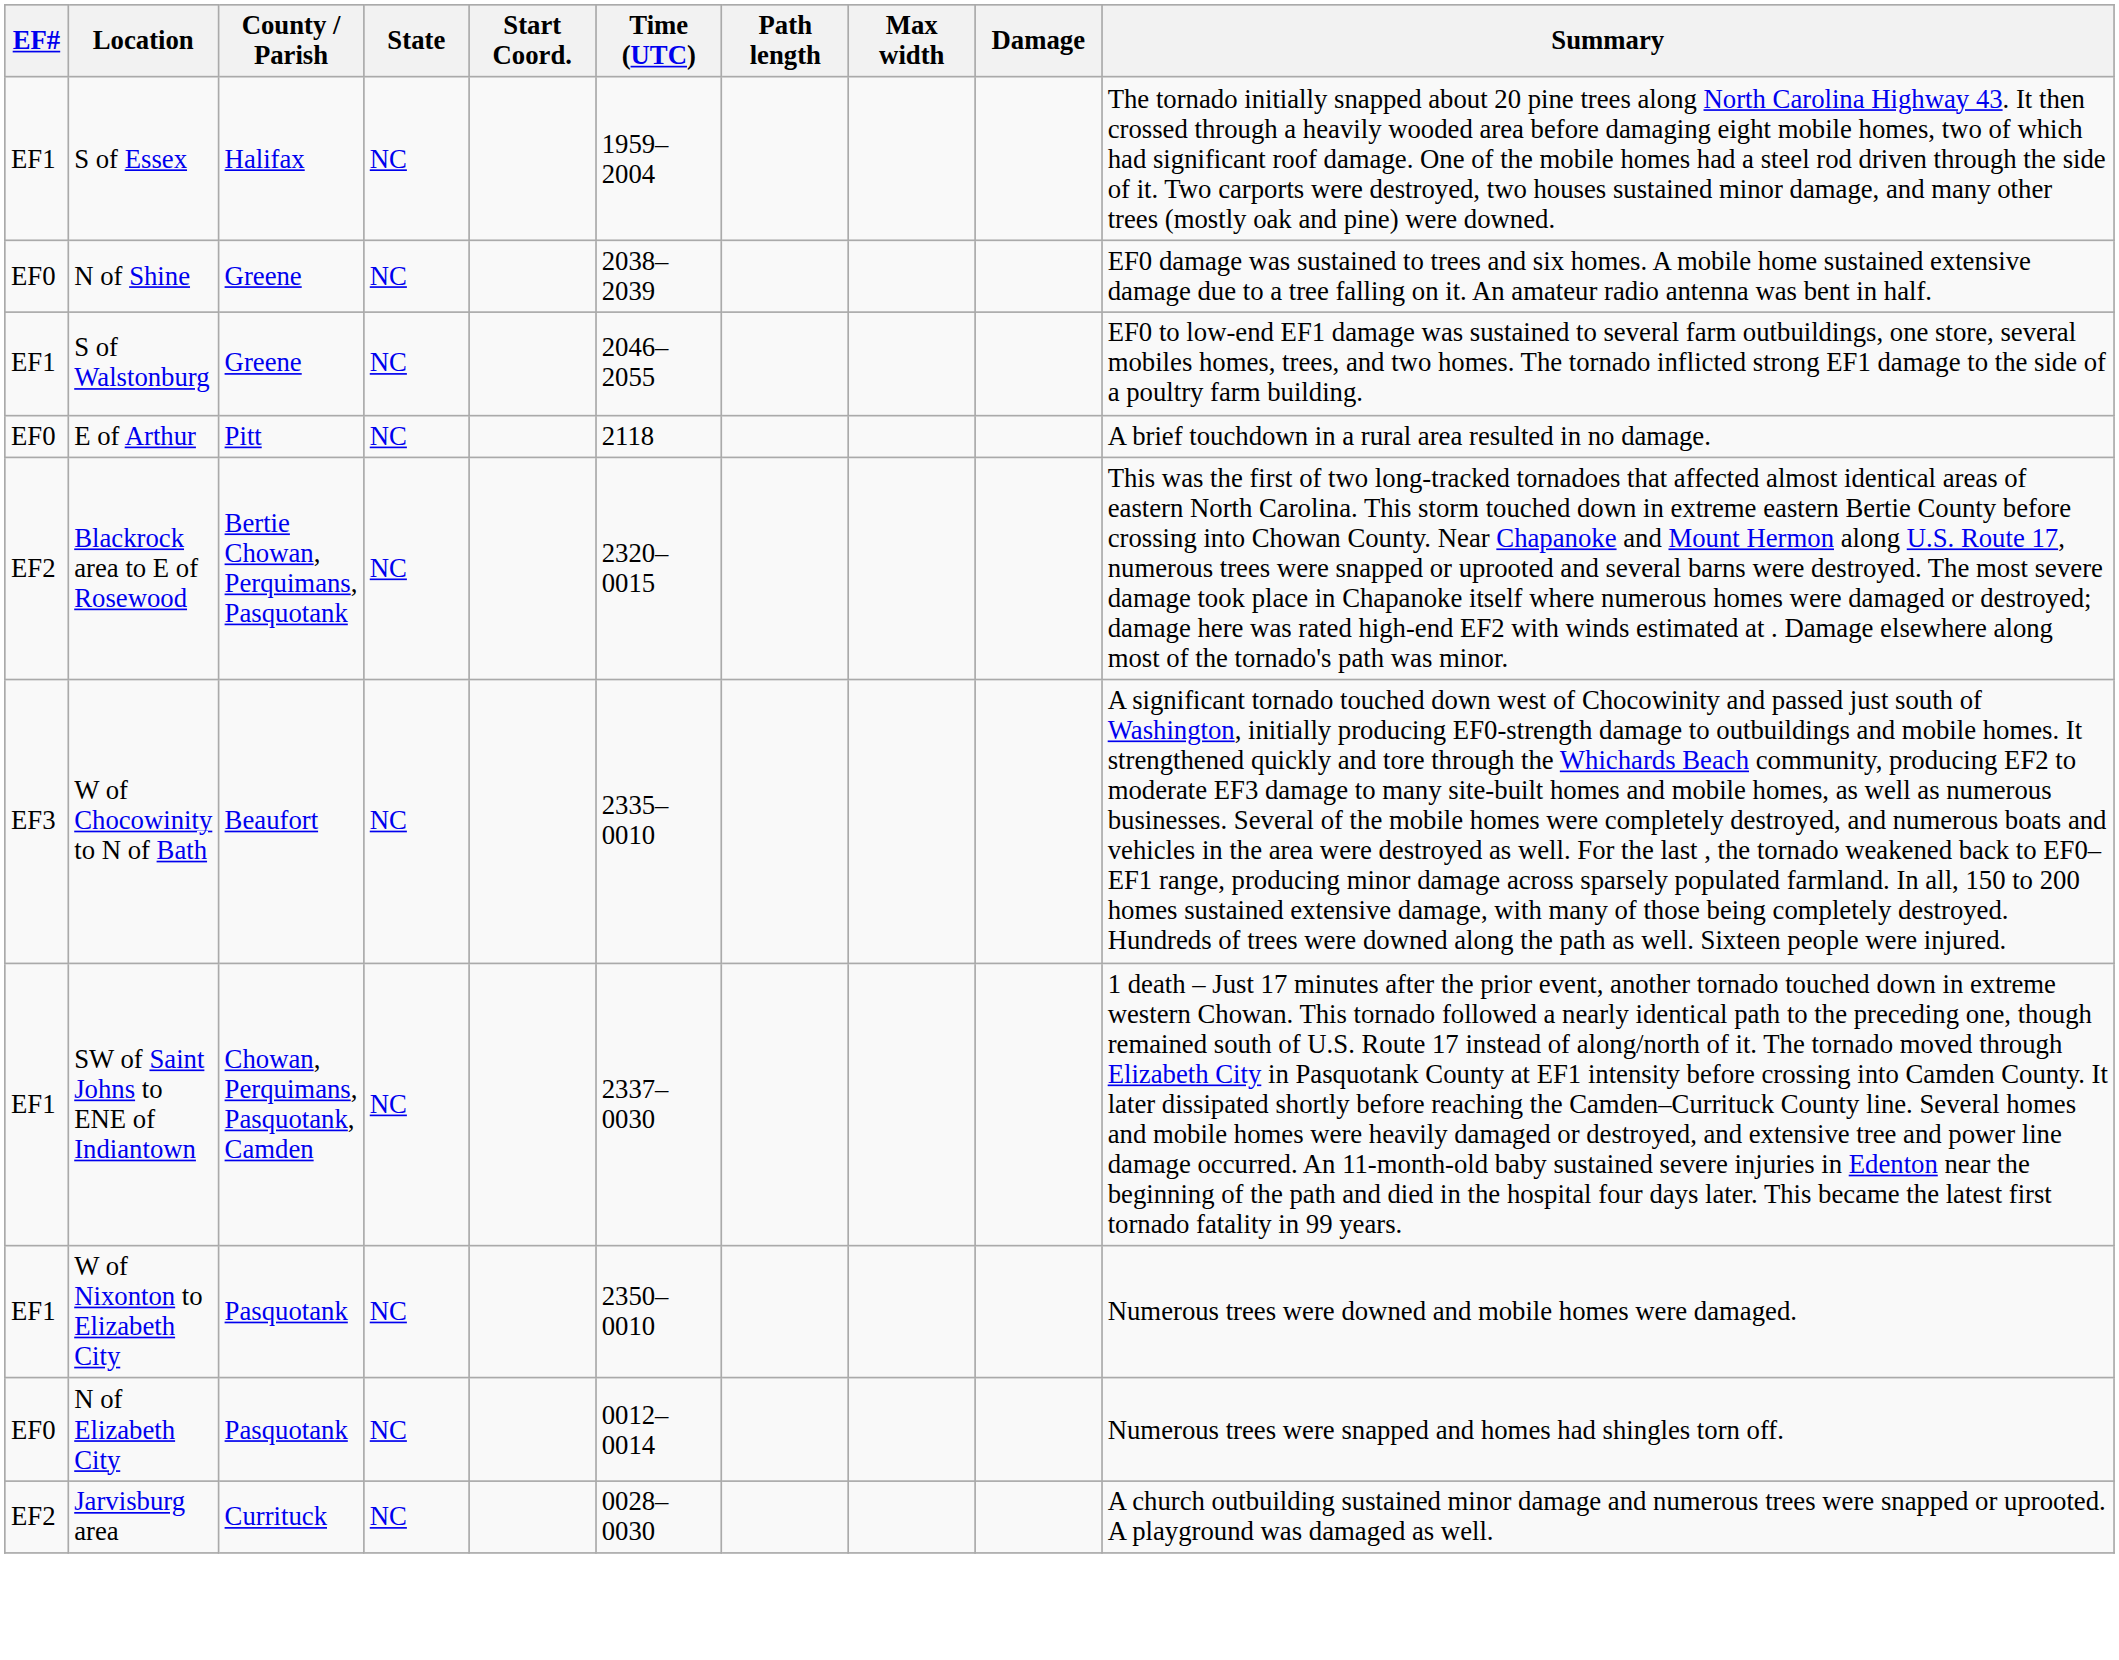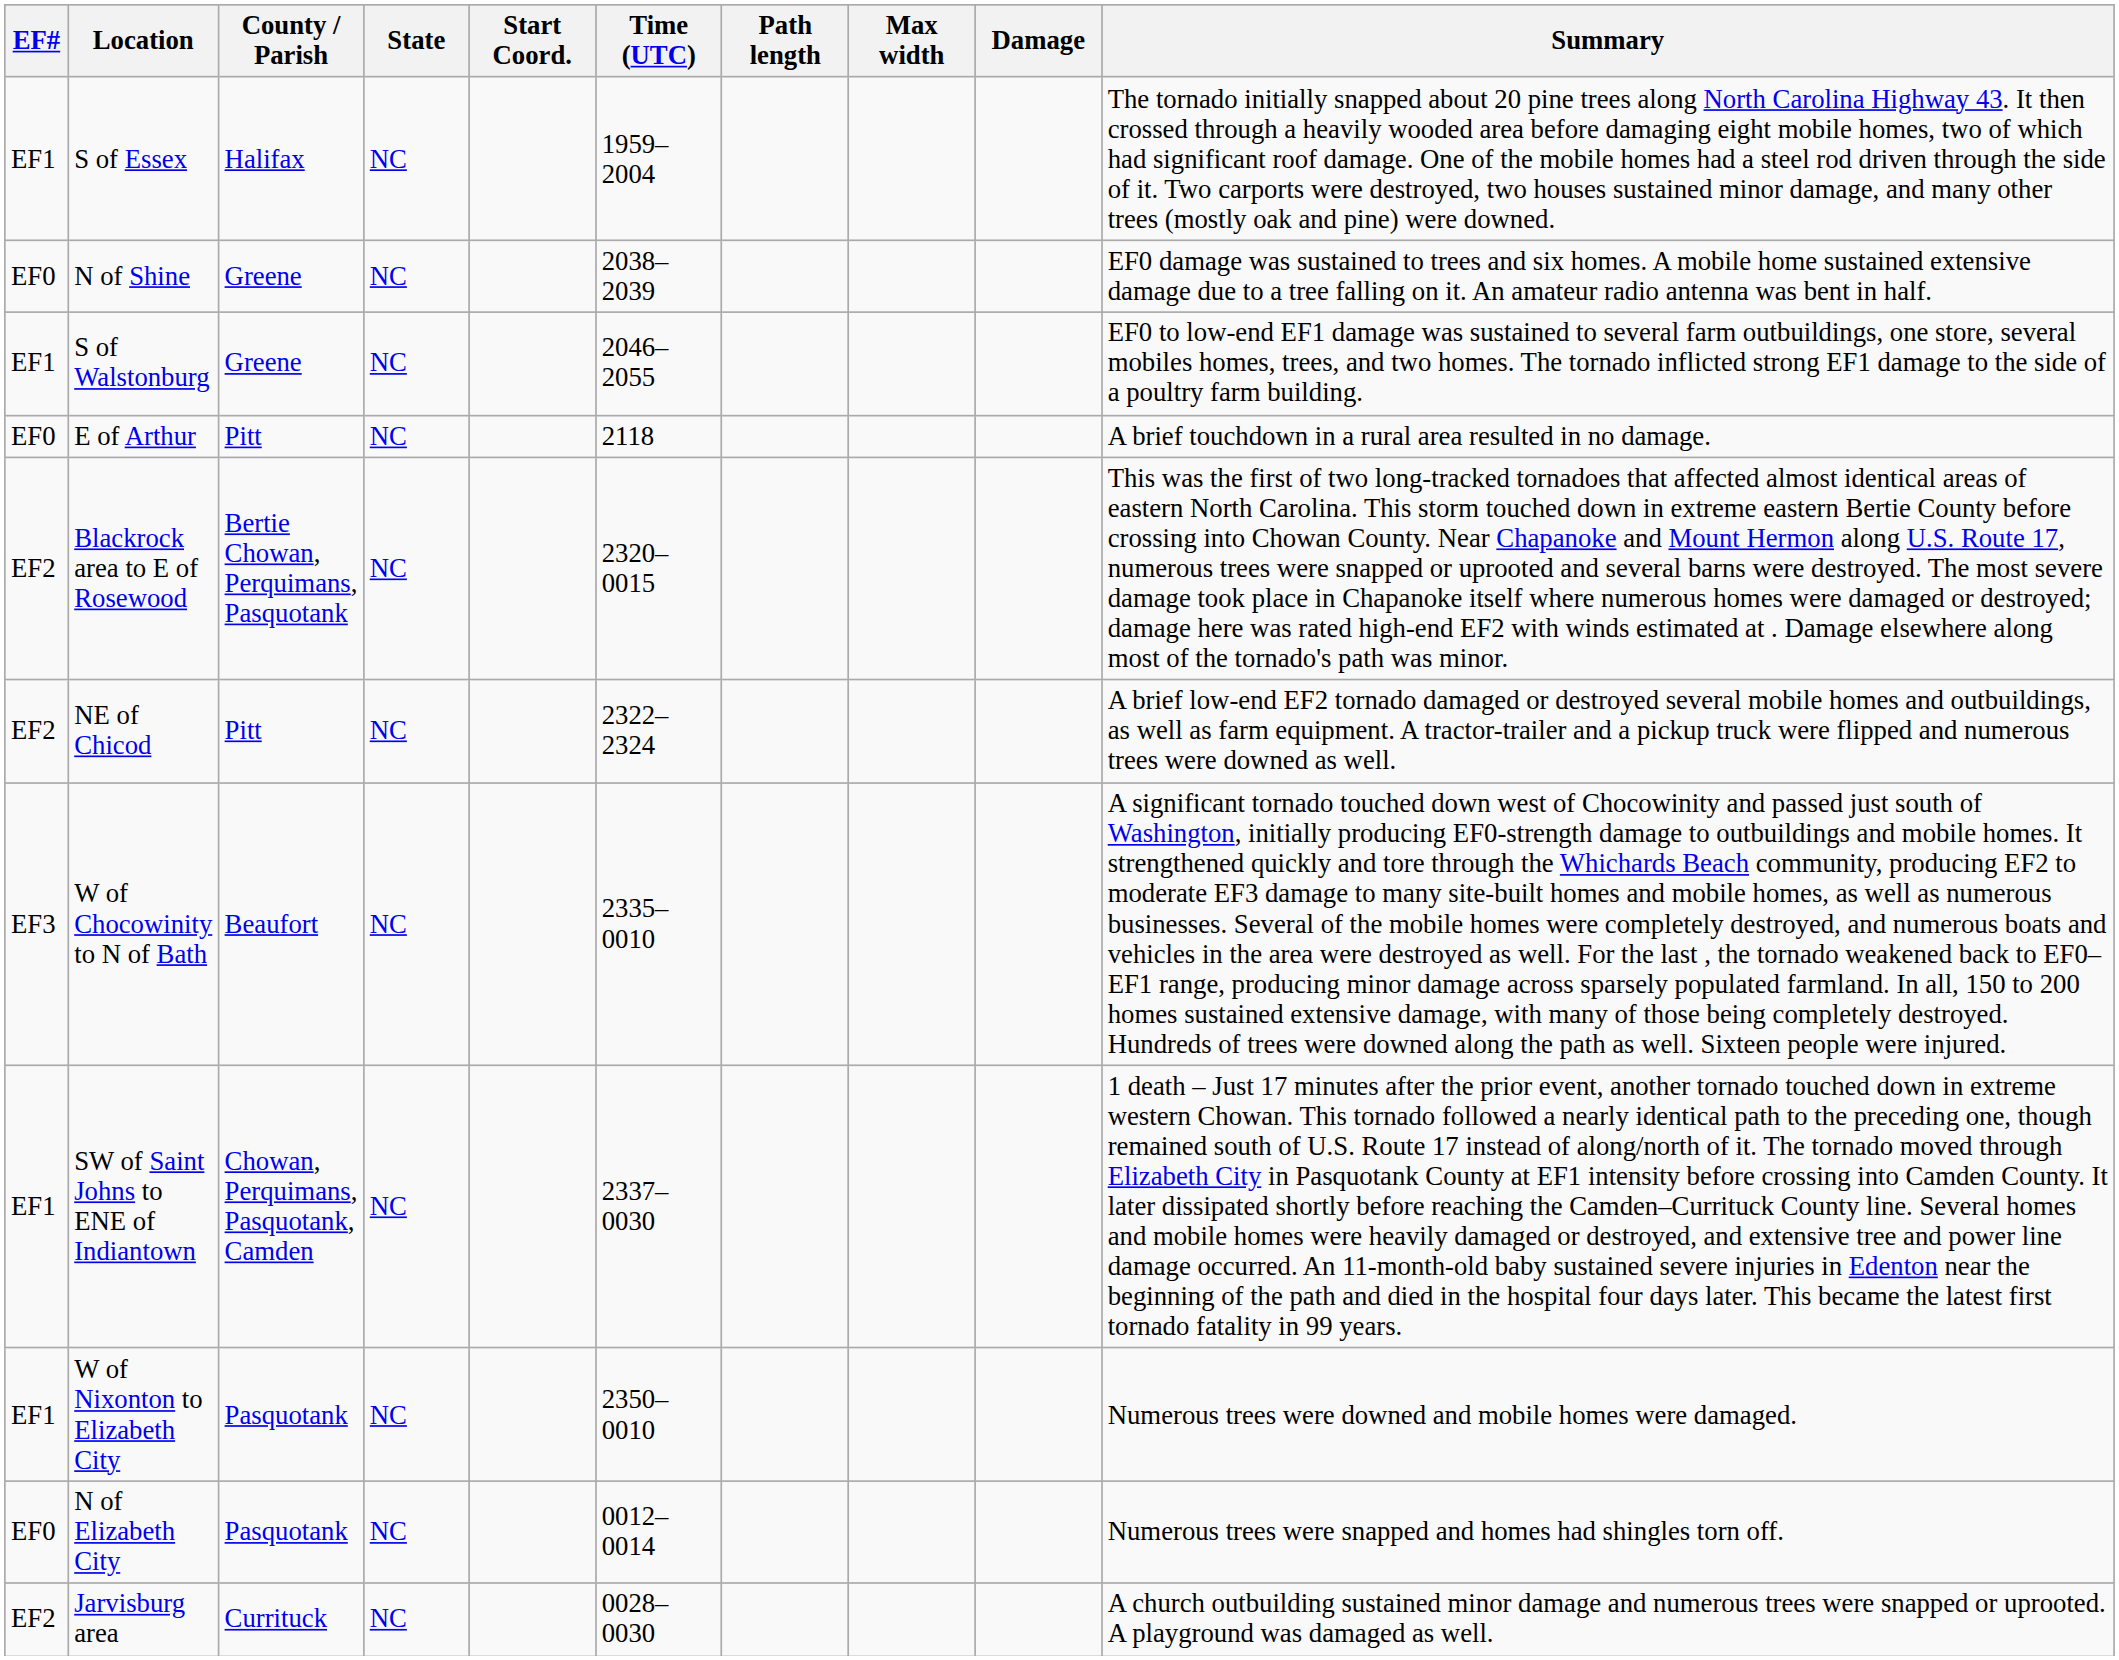+ row: (113, 730)
